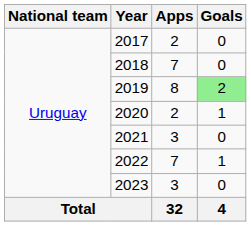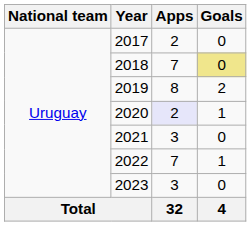(222, 64) no background -> (222, 64) khaki background
(222, 88) lightgreen background -> (222, 88) no background
(174, 112) no background -> (174, 112) lavender background
